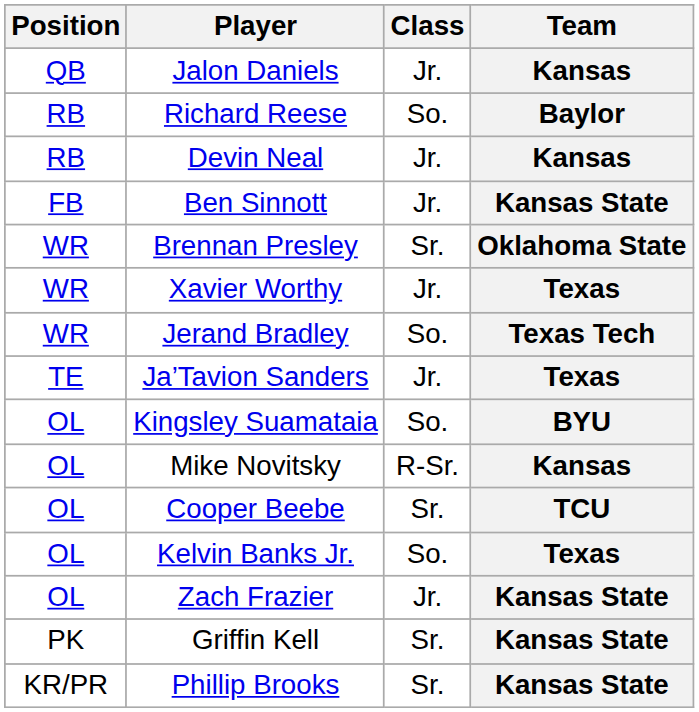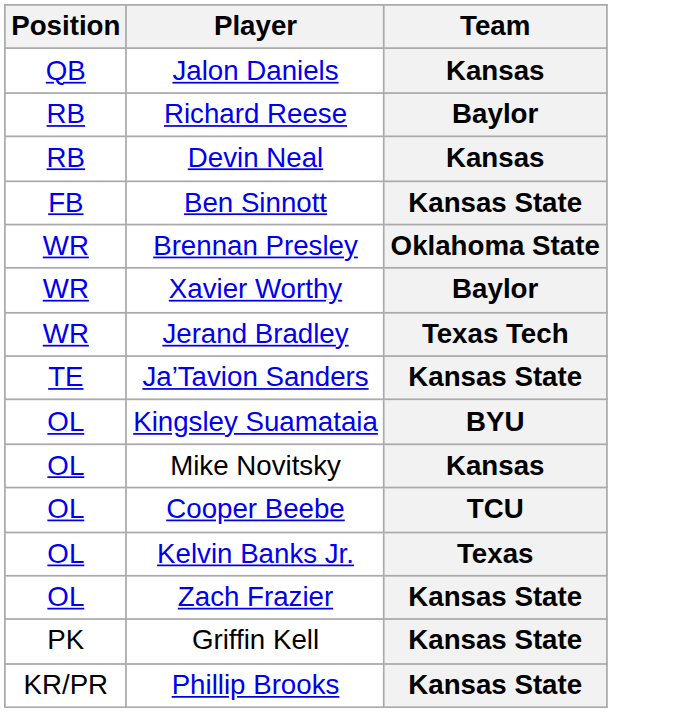- column: (428, 26)
(582, 289) Texas -> (495, 289) Baylor
(582, 377) Texas -> (495, 377) Kansas State
